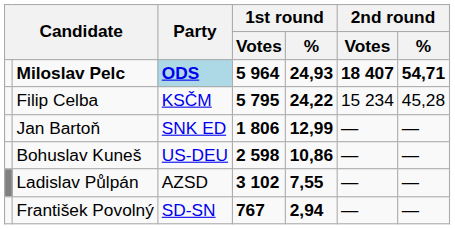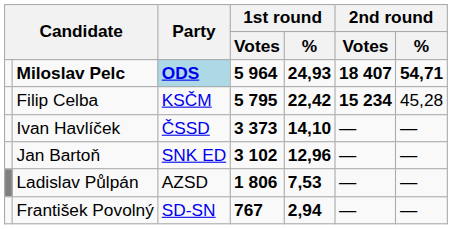(311, 100) 24,22 -> (309, 100) 22,42
(367, 100) normal -> (365, 100) bold
+ row: (68, 127)
(258, 127) 1 806 -> (256, 155) 3 102
(311, 127) 12,99 -> (309, 155) 12,96
- row: (79, 155)
(258, 182) 3 102 -> (256, 182) 1 806
(307, 182) 7,55 -> (305, 182) 7,53
